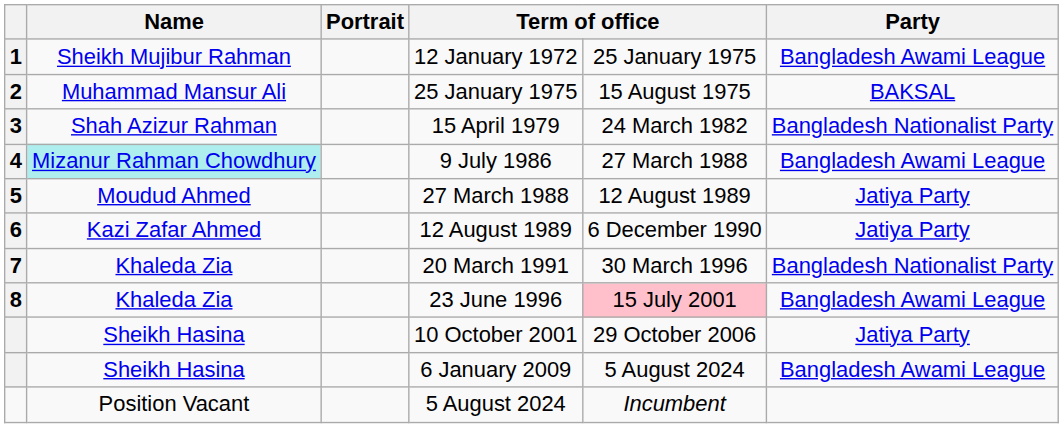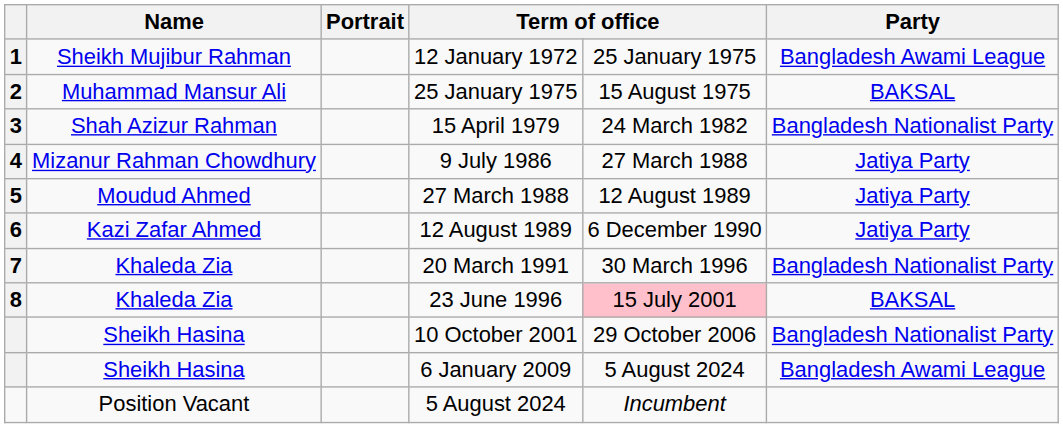(174, 160) paleturquoise background -> (174, 160) no background
(913, 160) Bangladesh Awami League -> (913, 160) Jatiya Party
(913, 299) Bangladesh Awami League -> (913, 299) BAKSAL
(913, 334) Jatiya Party -> (913, 334) Bangladesh Nationalist Party
